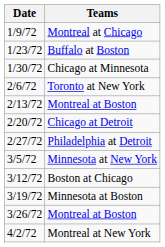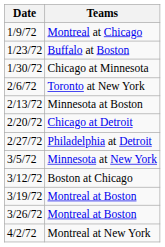(92, 104) Montreal at Boston -> (95, 104) Minnesota at Boston
(95, 196) Minnesota at Boston -> (92, 196) Montreal at Boston
